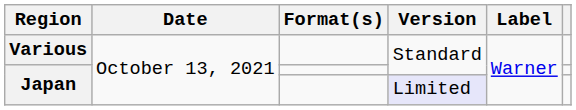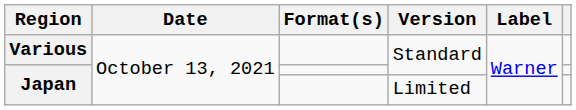(432, 89) lavender background -> (432, 89) no background
